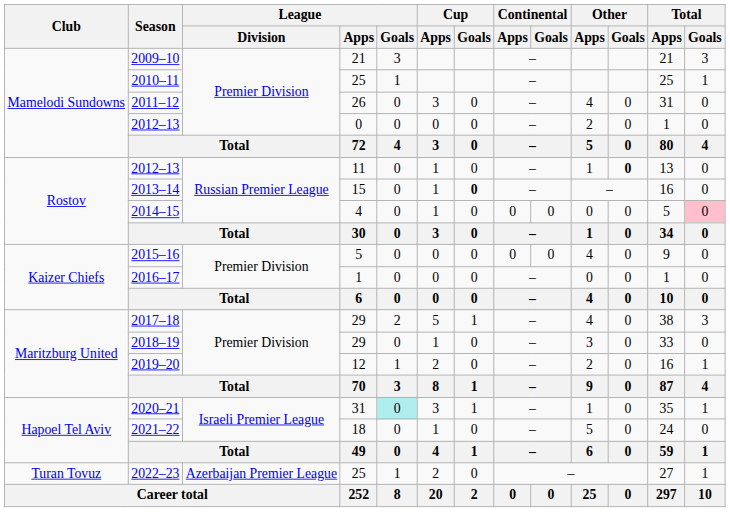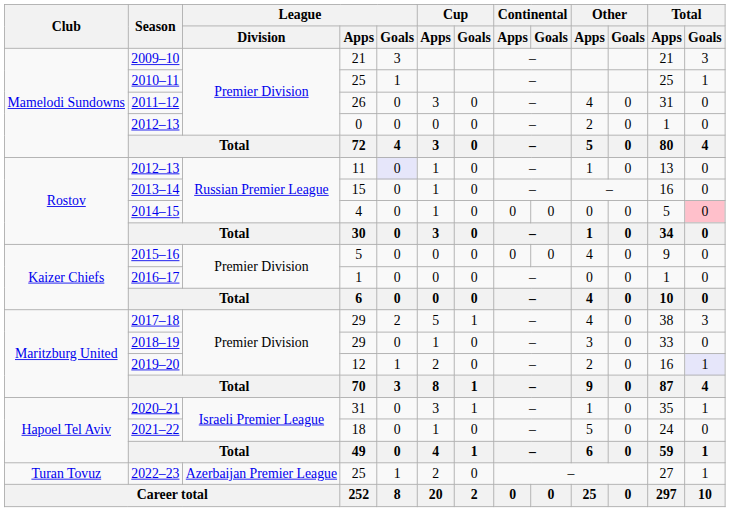(397, 168) no background -> (397, 168) lavender background
(628, 168) bold -> (628, 168) normal
(474, 189) bold -> (474, 189) normal
(705, 364) no background -> (705, 364) lavender background
(397, 408) paleturquoise background -> (397, 408) no background
